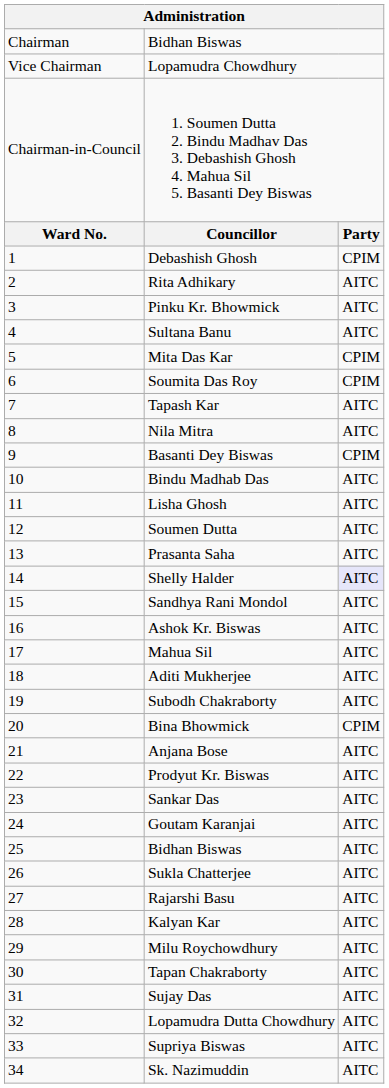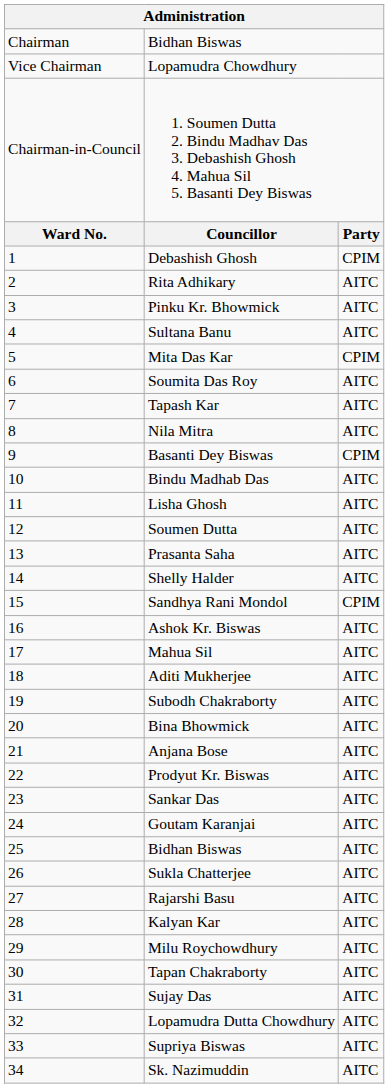(361, 381) CPIM -> (360, 381) AITC
(360, 578) lavender background -> (360, 578) no background
(360, 602) AITC -> (361, 602) CPIM
(361, 725) CPIM -> (360, 725) AITC
